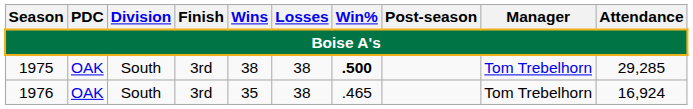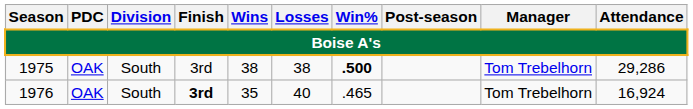(641, 68) 29,285 -> (641, 68) 29,286
(201, 93) normal -> (201, 93) bold
(302, 93) 38 -> (302, 93) 40
